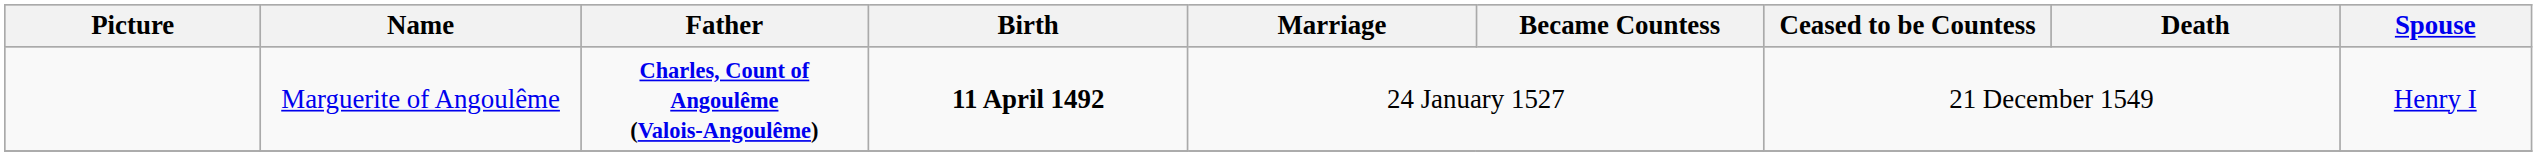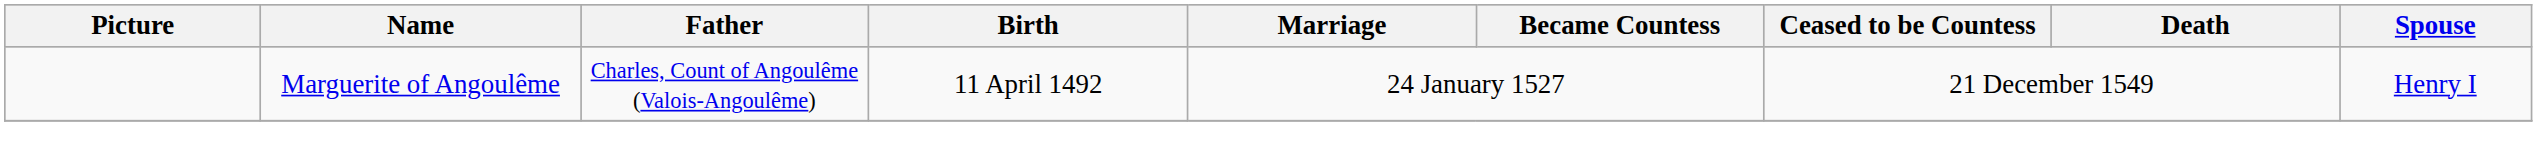(724, 98) bold -> (724, 85) normal
(1028, 98) bold -> (1028, 83) normal
